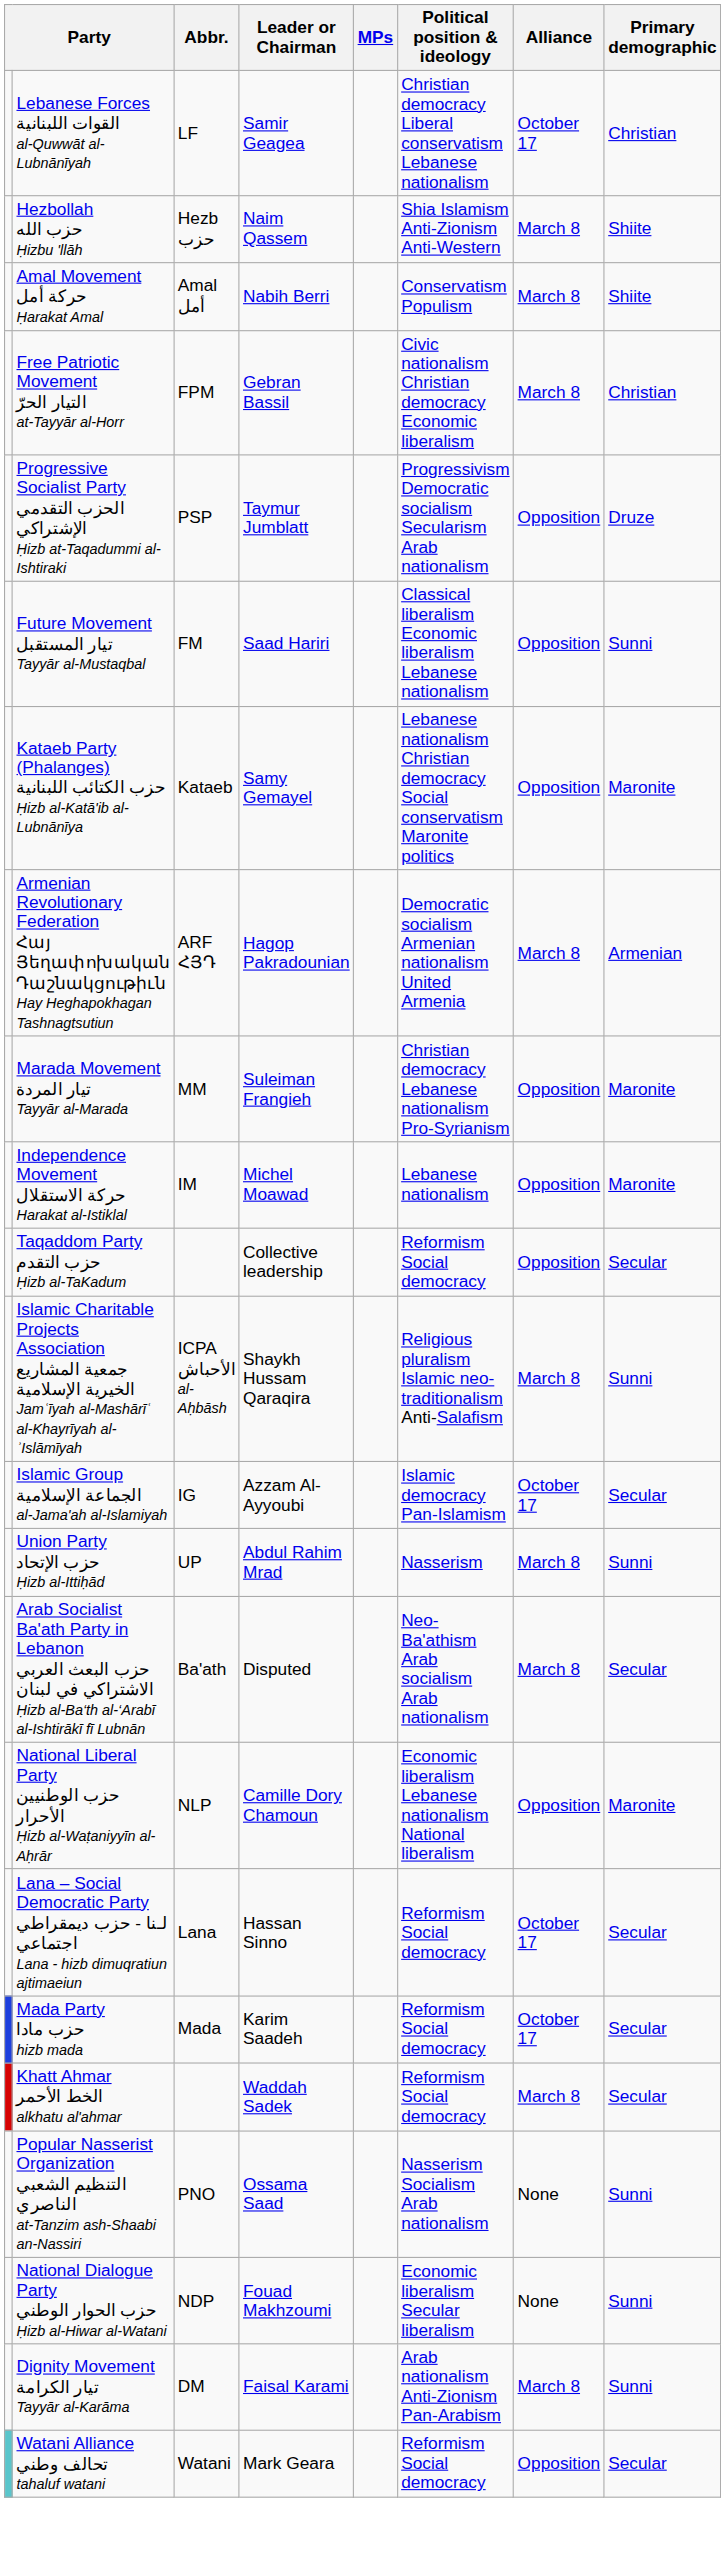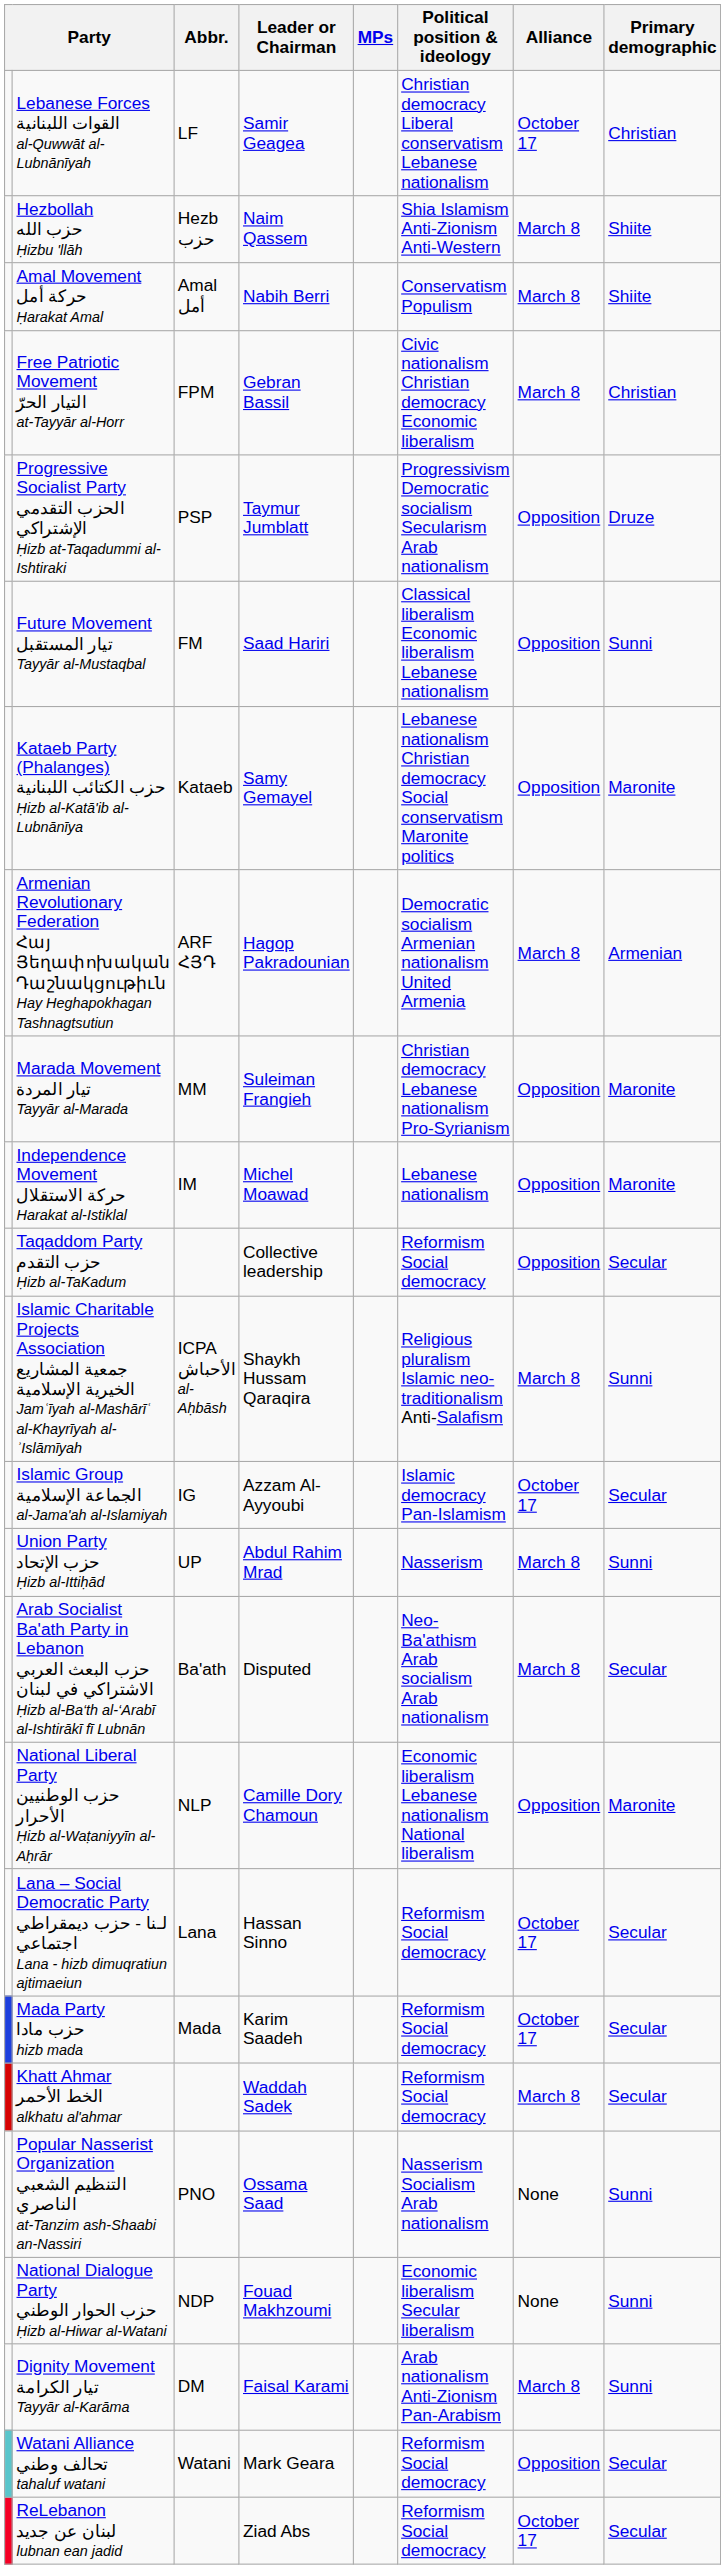+ row: (69, 2530)
